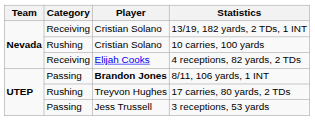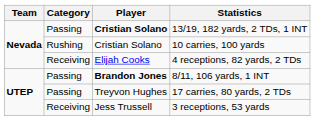(68, 29) Receiving -> (64, 29) Passing
(128, 29) normal -> (131, 29) bold
(65, 91) Rushing -> (64, 91) Passing
(64, 107) Passing -> (68, 107) Receiving
